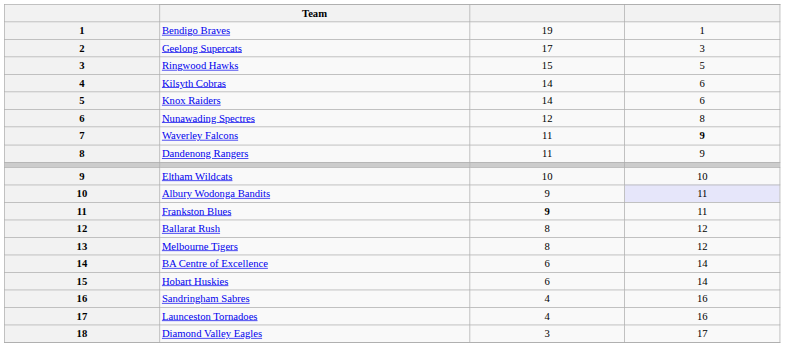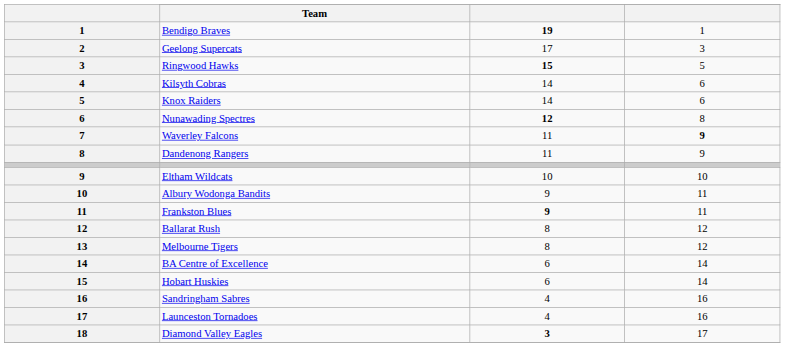(547, 31) normal -> (547, 31) bold
(547, 66) normal -> (547, 66) bold
(547, 118) normal -> (547, 118) bold
(702, 193) lavender background -> (702, 193) no background
(547, 334) normal -> (547, 334) bold
